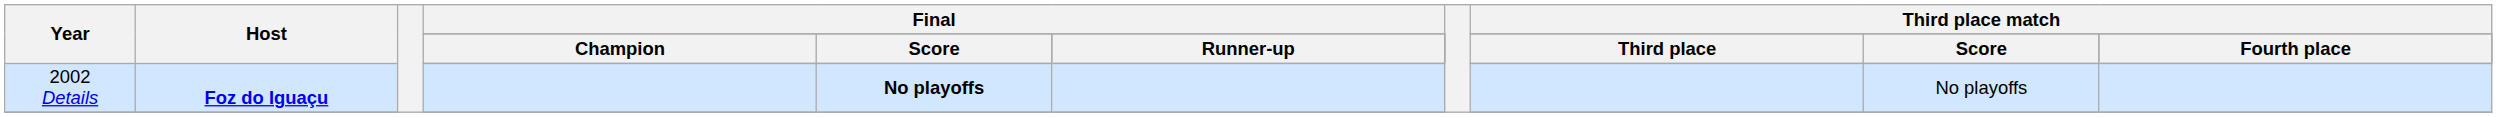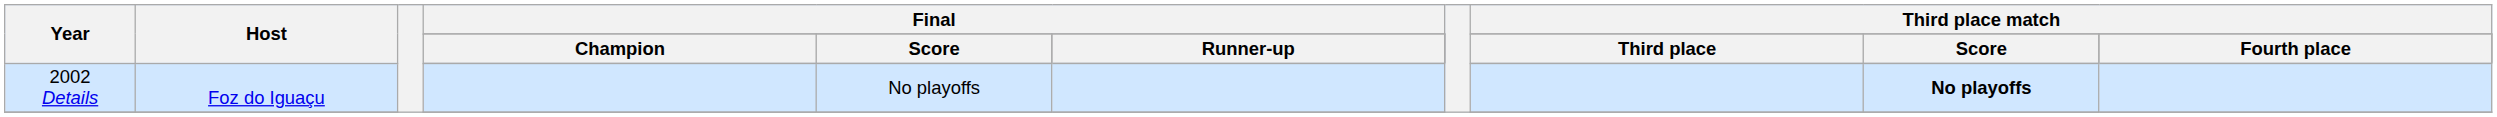(266, 98) bold -> (266, 98) normal
(934, 88) bold -> (934, 88) normal
(1981, 88) normal -> (1981, 88) bold
